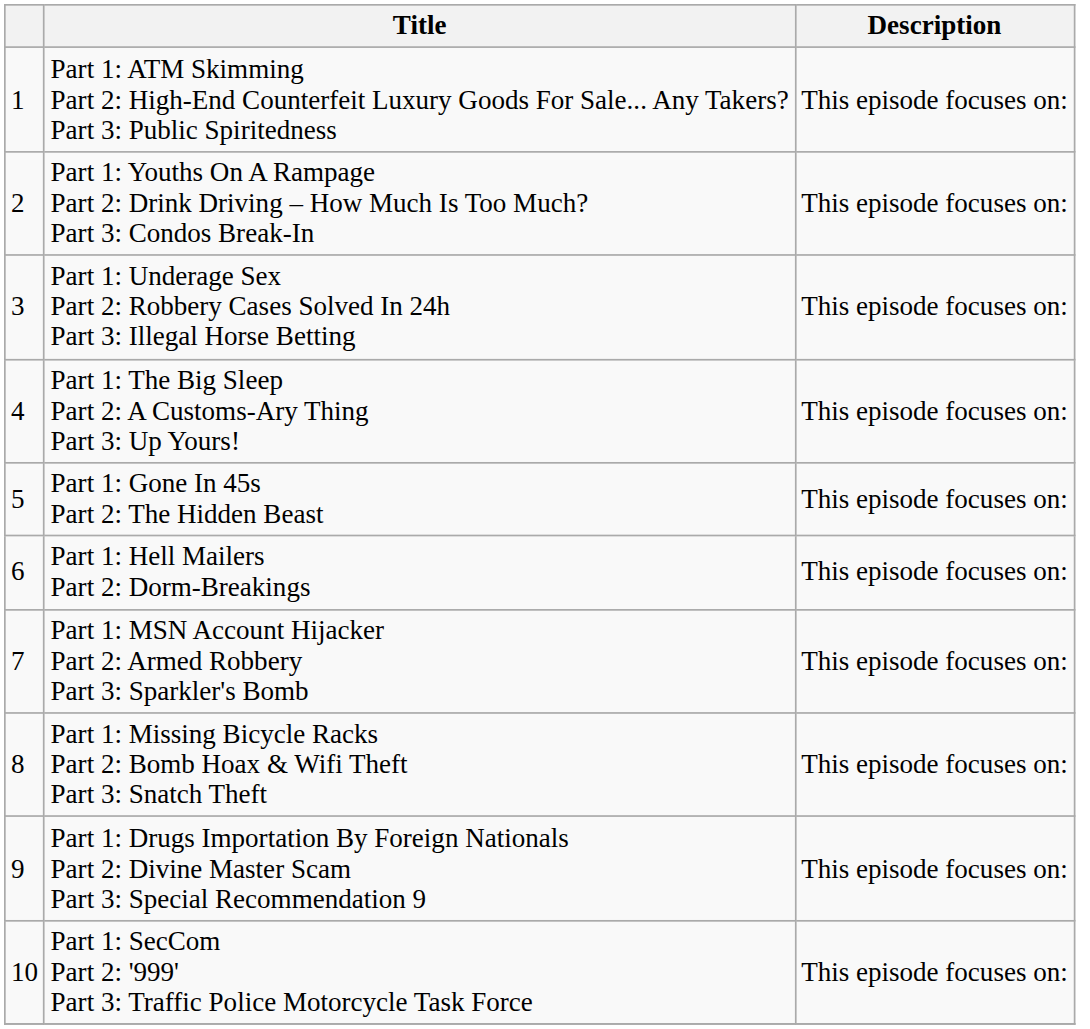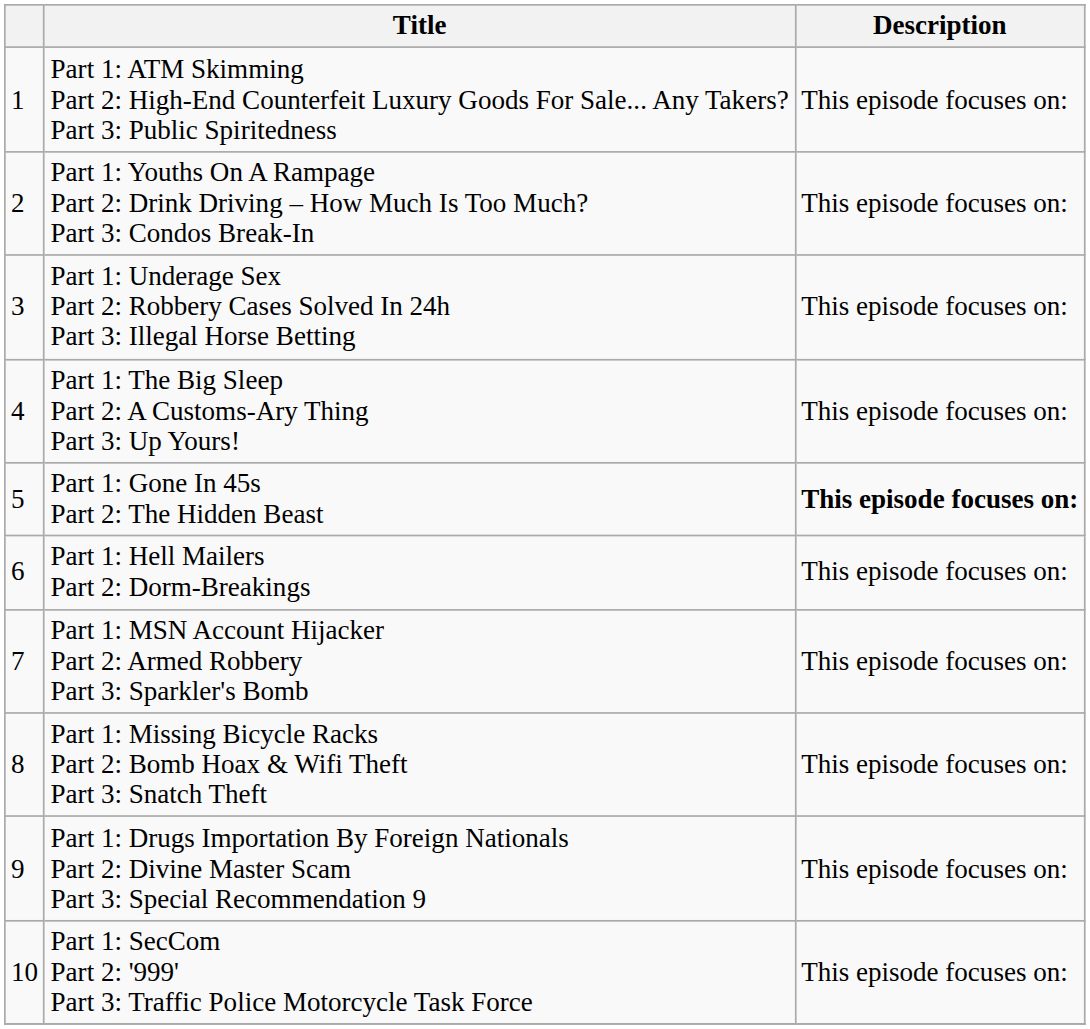(934, 498) normal -> (940, 498) bold
